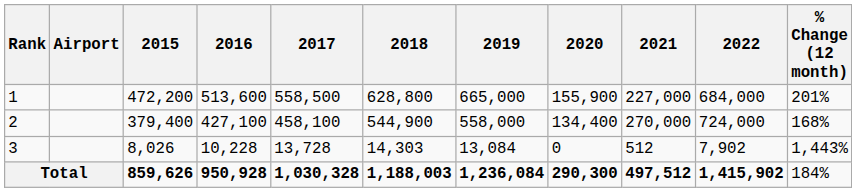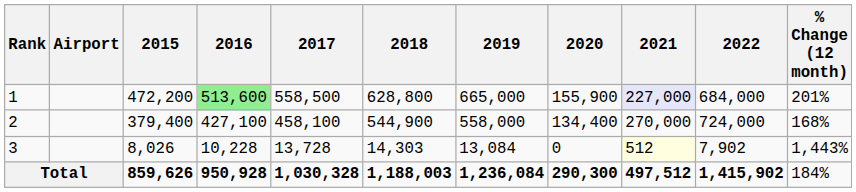(234, 98) no background -> (234, 98) lightgreen background
(658, 98) no background -> (658, 98) lavender background
(639, 149) no background -> (639, 149) lightyellow background
